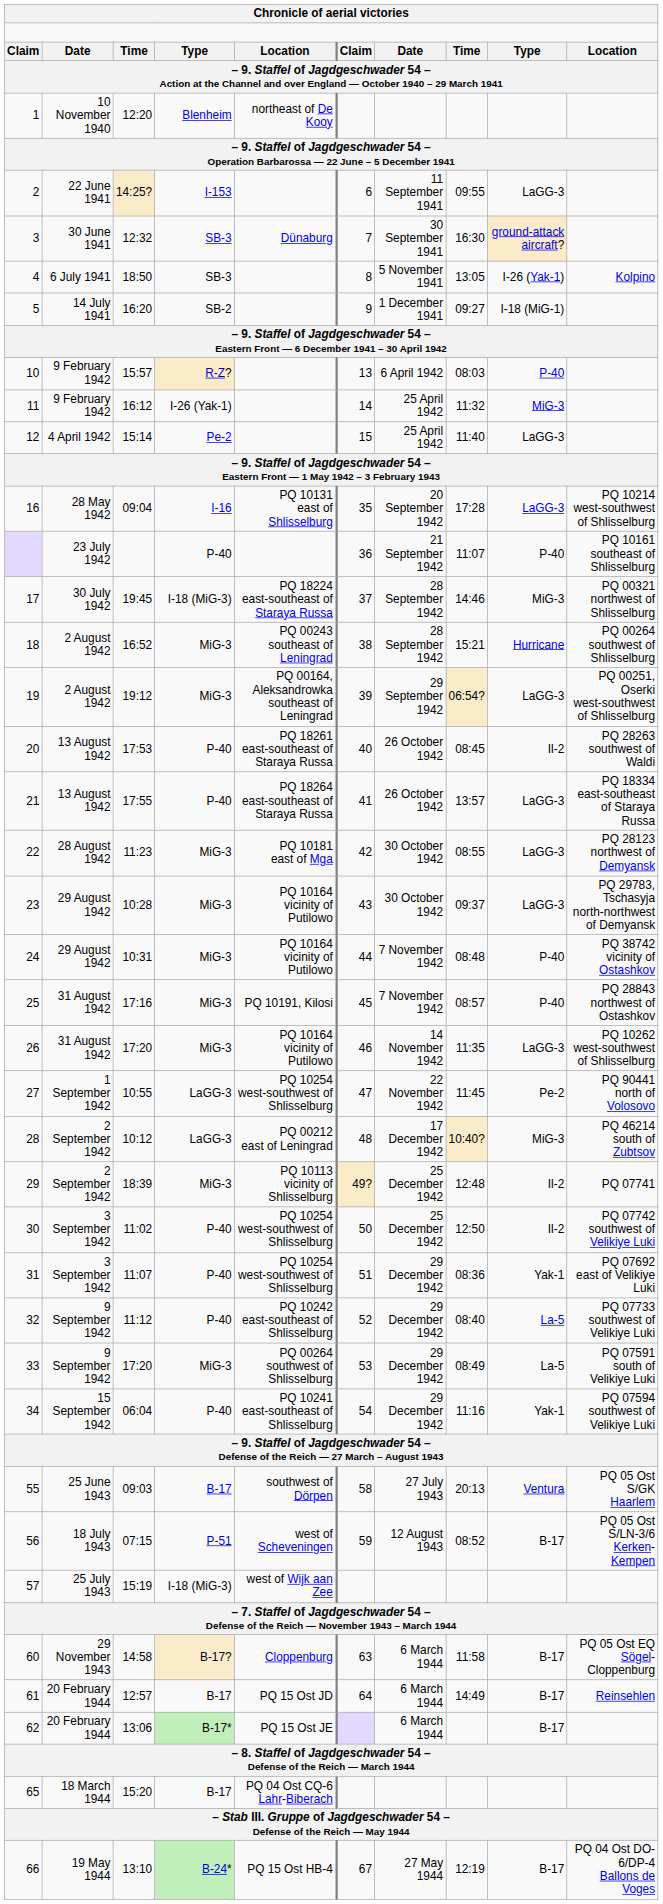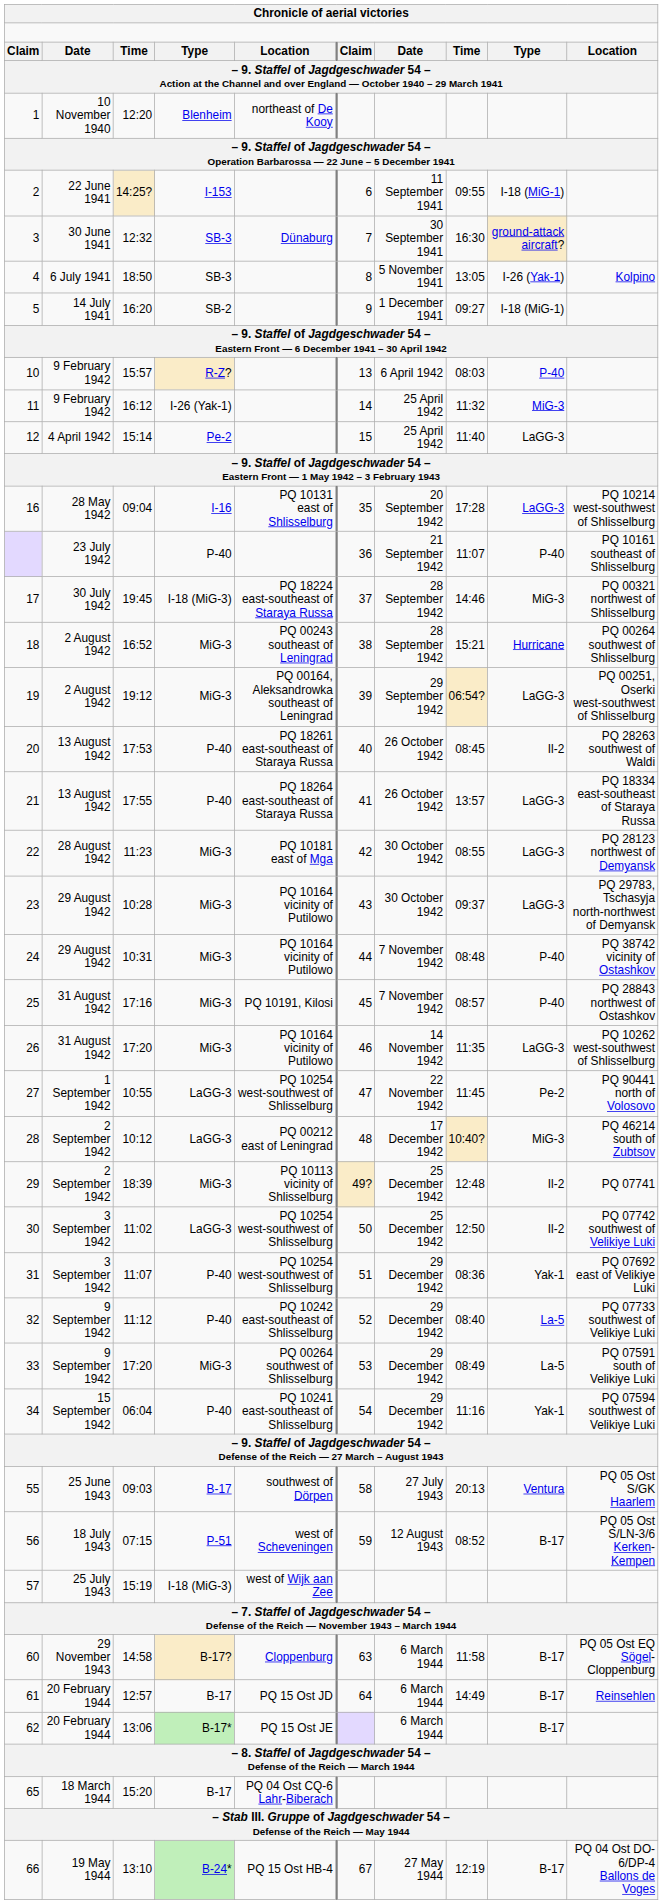(543, 193) LaGG-3 -> (532, 193) I-18 (MiG-1)
(219, 1229) P-40 -> (211, 1229) LaGG-3
